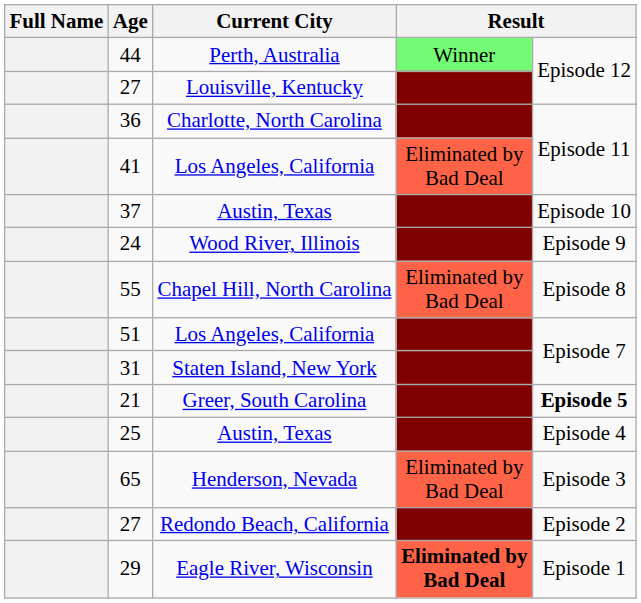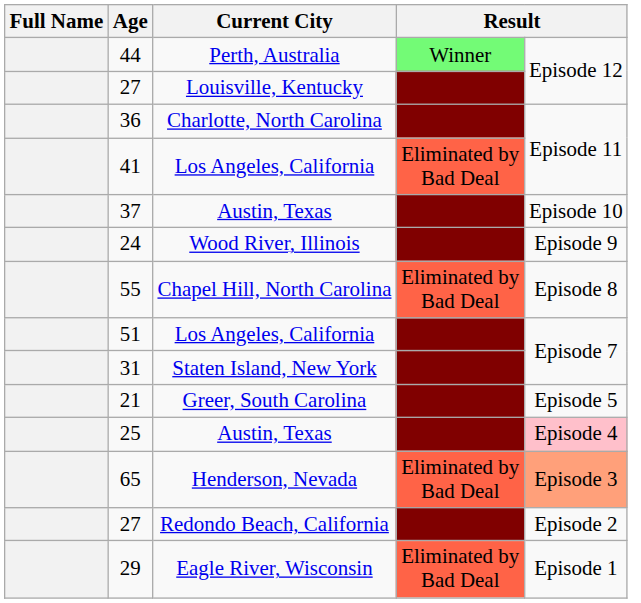(584, 400) bold -> (576, 400) normal
(584, 433) no background -> (576, 433) pink background
(584, 478) no background -> (576, 478) lightsalmon background
(464, 569) bold -> (460, 569) normal
